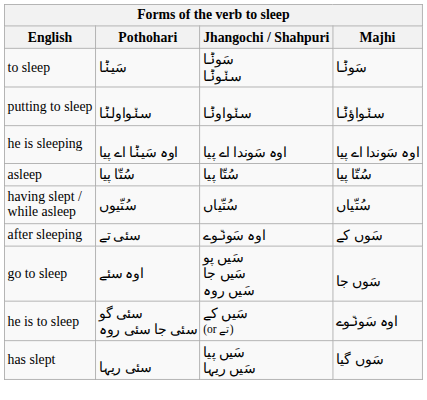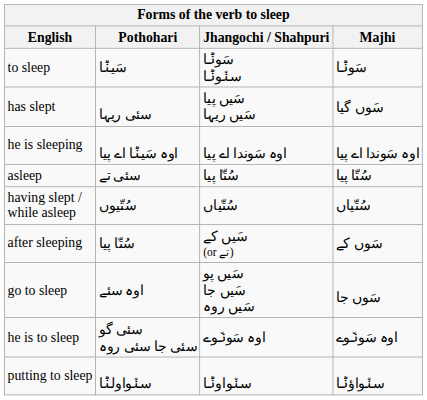rows swapped: (31, 360) <-> (50, 106)
(116, 175) سُتّا پیا -> (119, 176) سئی تے
(119, 235) سئی تے -> (116, 243) سُتّا پیا
(234, 235) اوہ سَون٘وے -> (225, 243) سَیں کے (or تے)
(225, 321) سَیں کے (or تے) -> (234, 337) اوہ سَون٘وے
